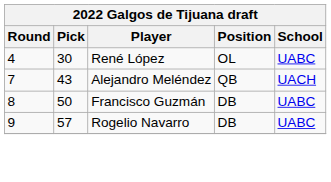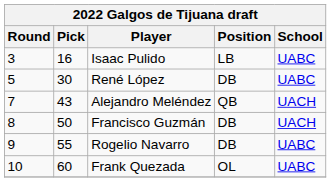+ row: (128, 58)
(11, 58) 4 -> (11, 79) 5
(227, 58) OL -> (227, 79) DB
(296, 101) UABC -> (297, 123) UACH
(64, 123) 57 -> (64, 144) 55
+ row: (138, 166)
